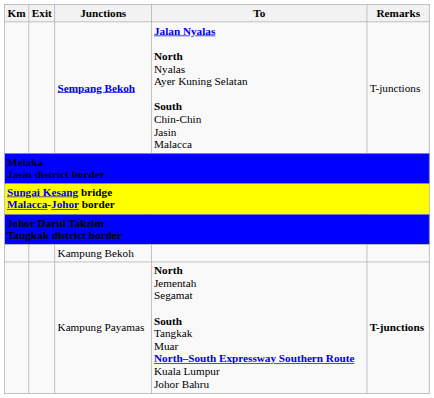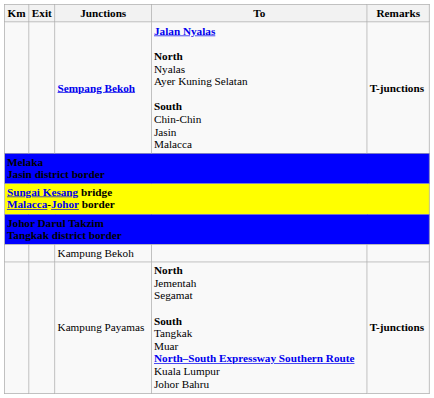(395, 87) normal -> (397, 87) bold
